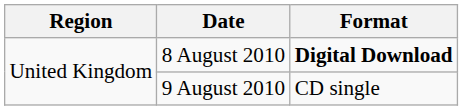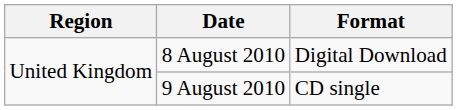(374, 54) bold -> (371, 54) normal
